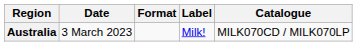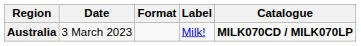(283, 31) normal -> (285, 31) bold
